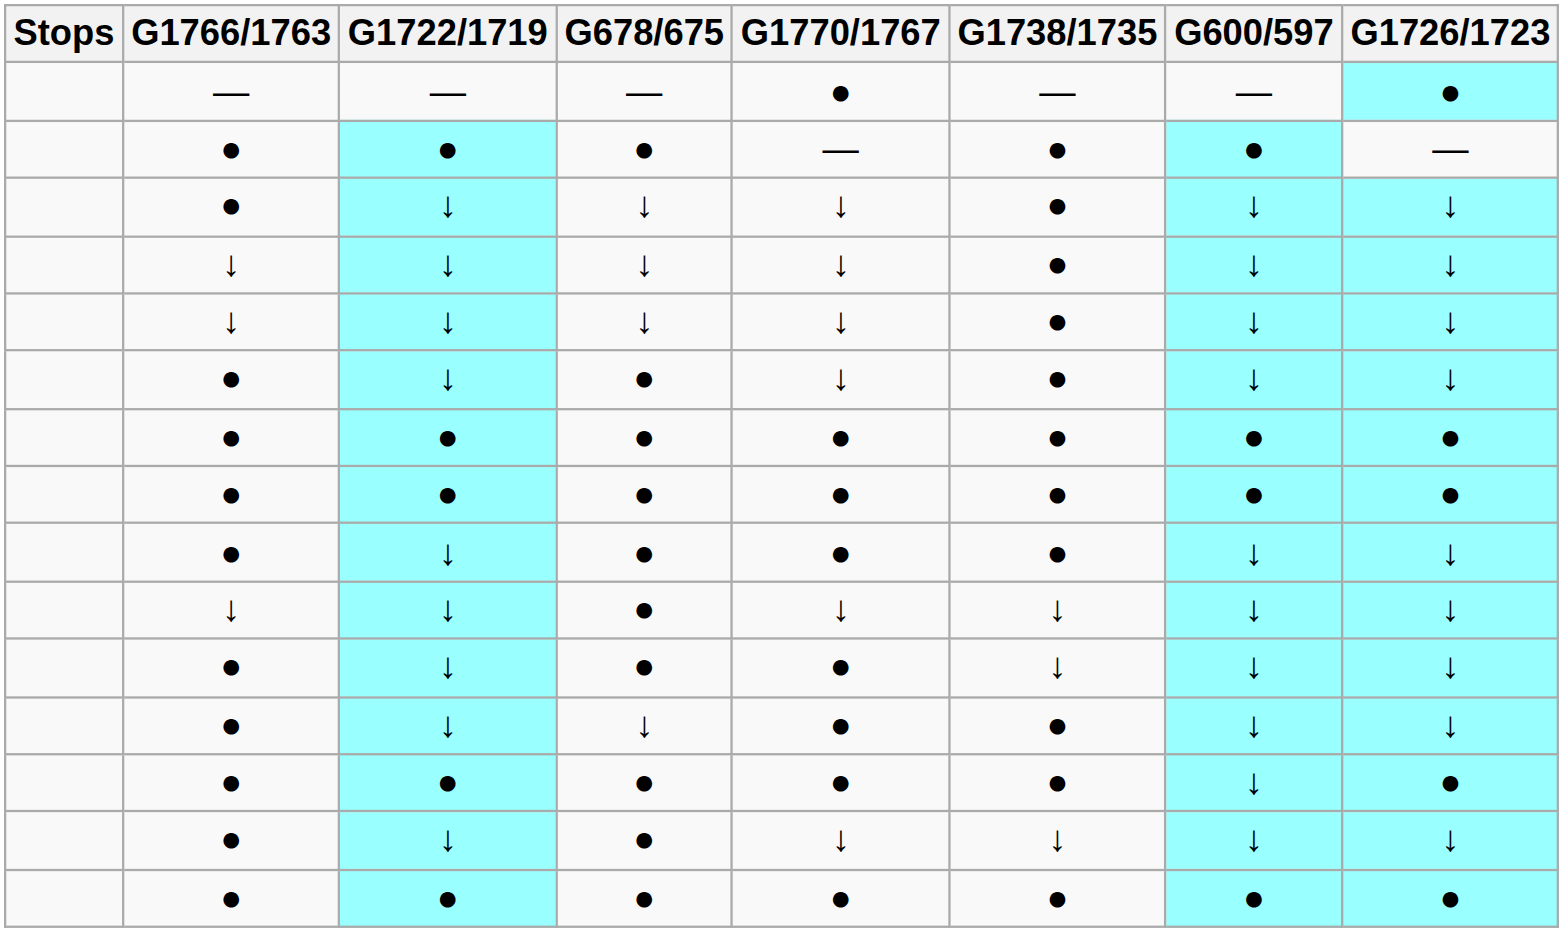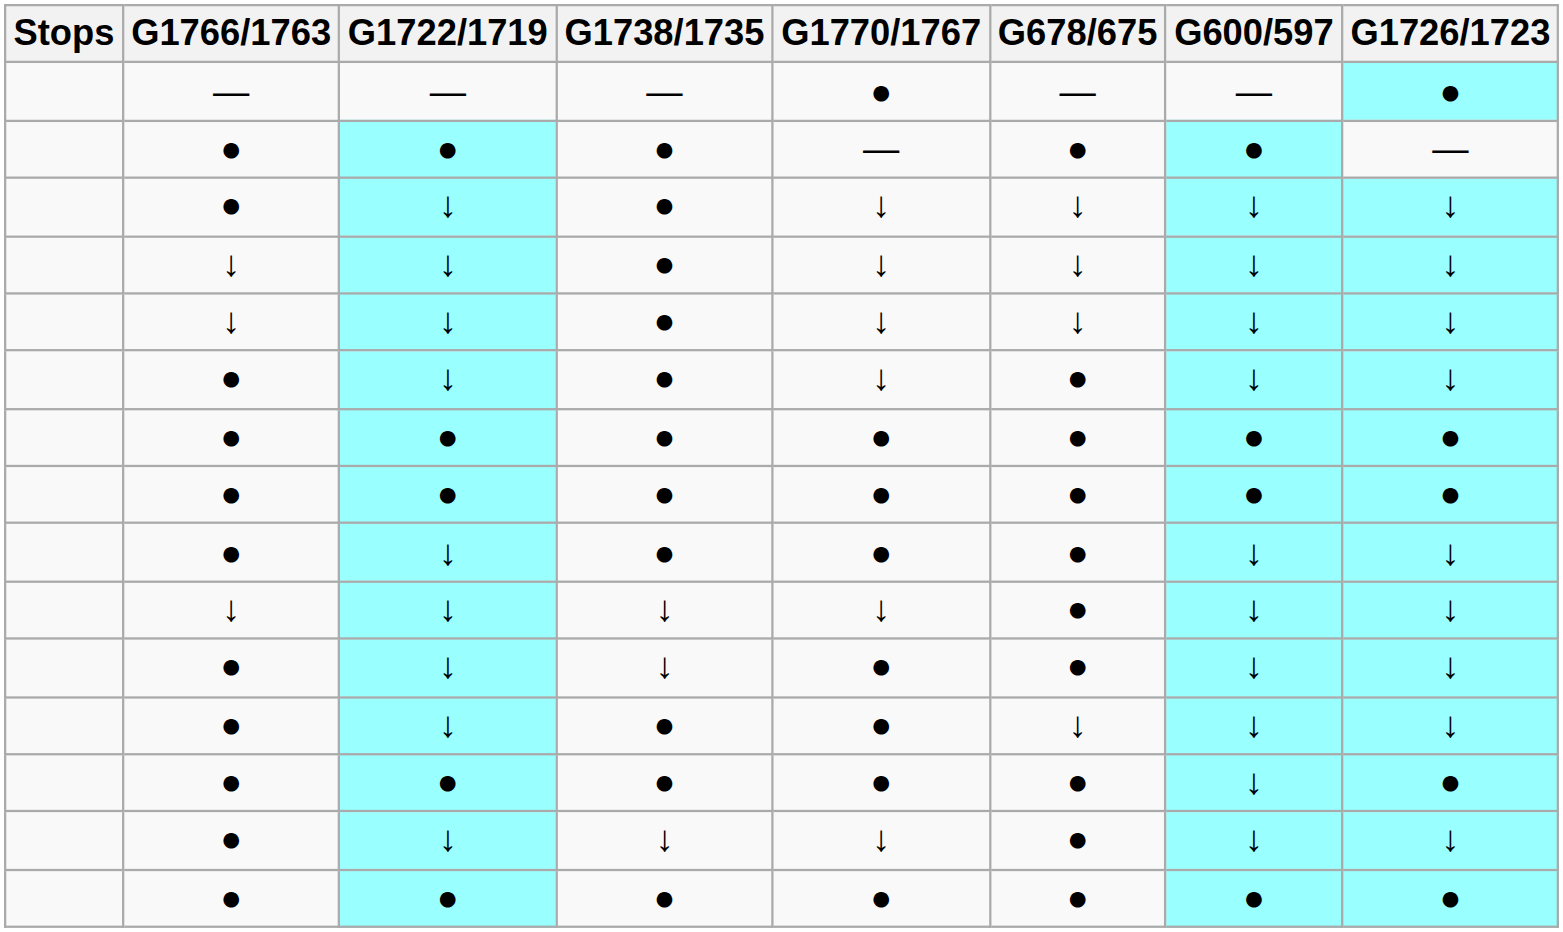columns swapped: (1057, 33) <-> (644, 33)
